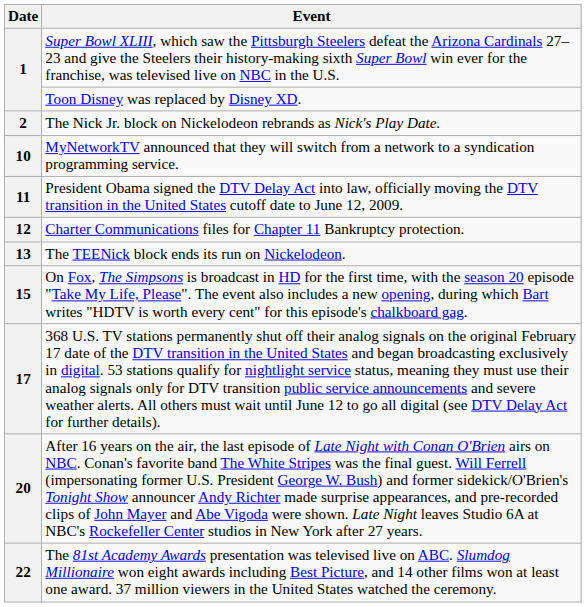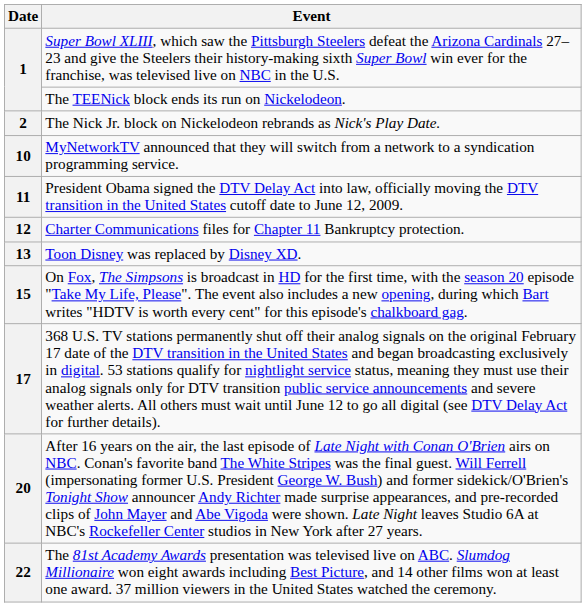(173, 98) Toon Disney was replaced by Disney XD. -> (196, 98) The TEENick block ends its run on Nickelodeon.
(196, 253) The TEENick block ends its run on Nickelodeon. -> (173, 253) Toon Disney was replaced by Disney XD.
